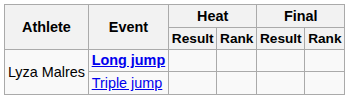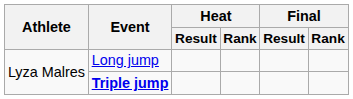(128, 60) bold -> (125, 60) normal
(127, 83) normal -> (130, 83) bold
